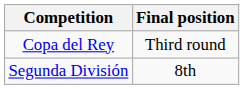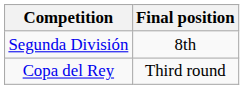rows swapped: (68, 71) <-> (68, 44)
